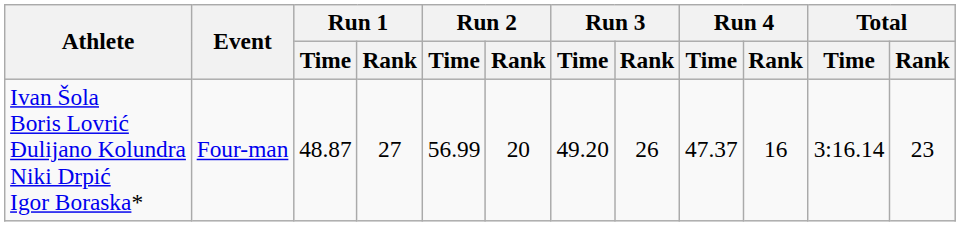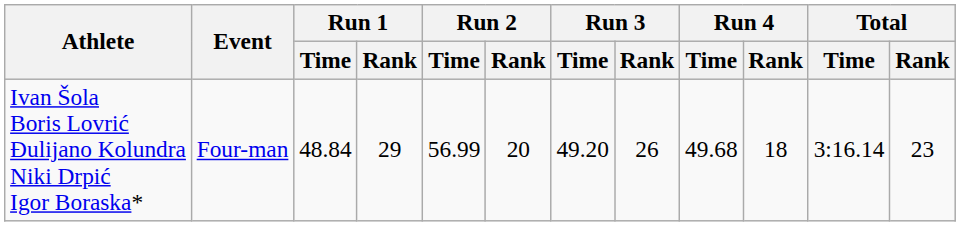(325, 149) 48.87 -> (325, 149) 48.84
(390, 149) 27 -> (390, 149) 29
(711, 149) 47.37 -> (711, 149) 49.68
(776, 149) 16 -> (776, 149) 18
